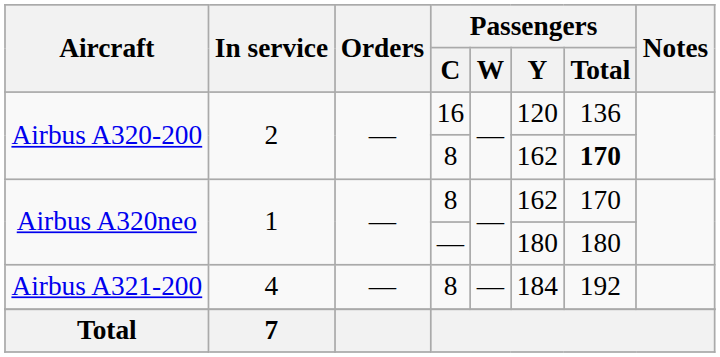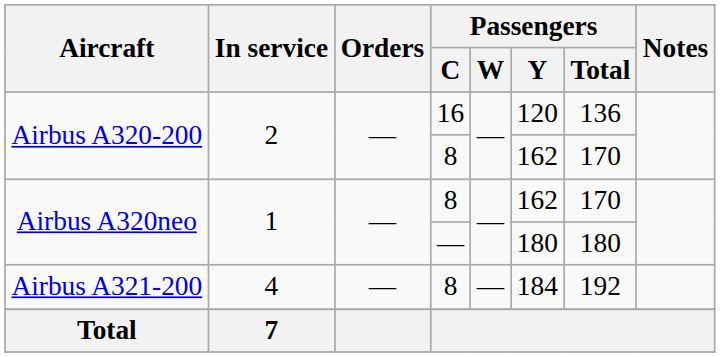(600, 156) bold -> (600, 156) normal
